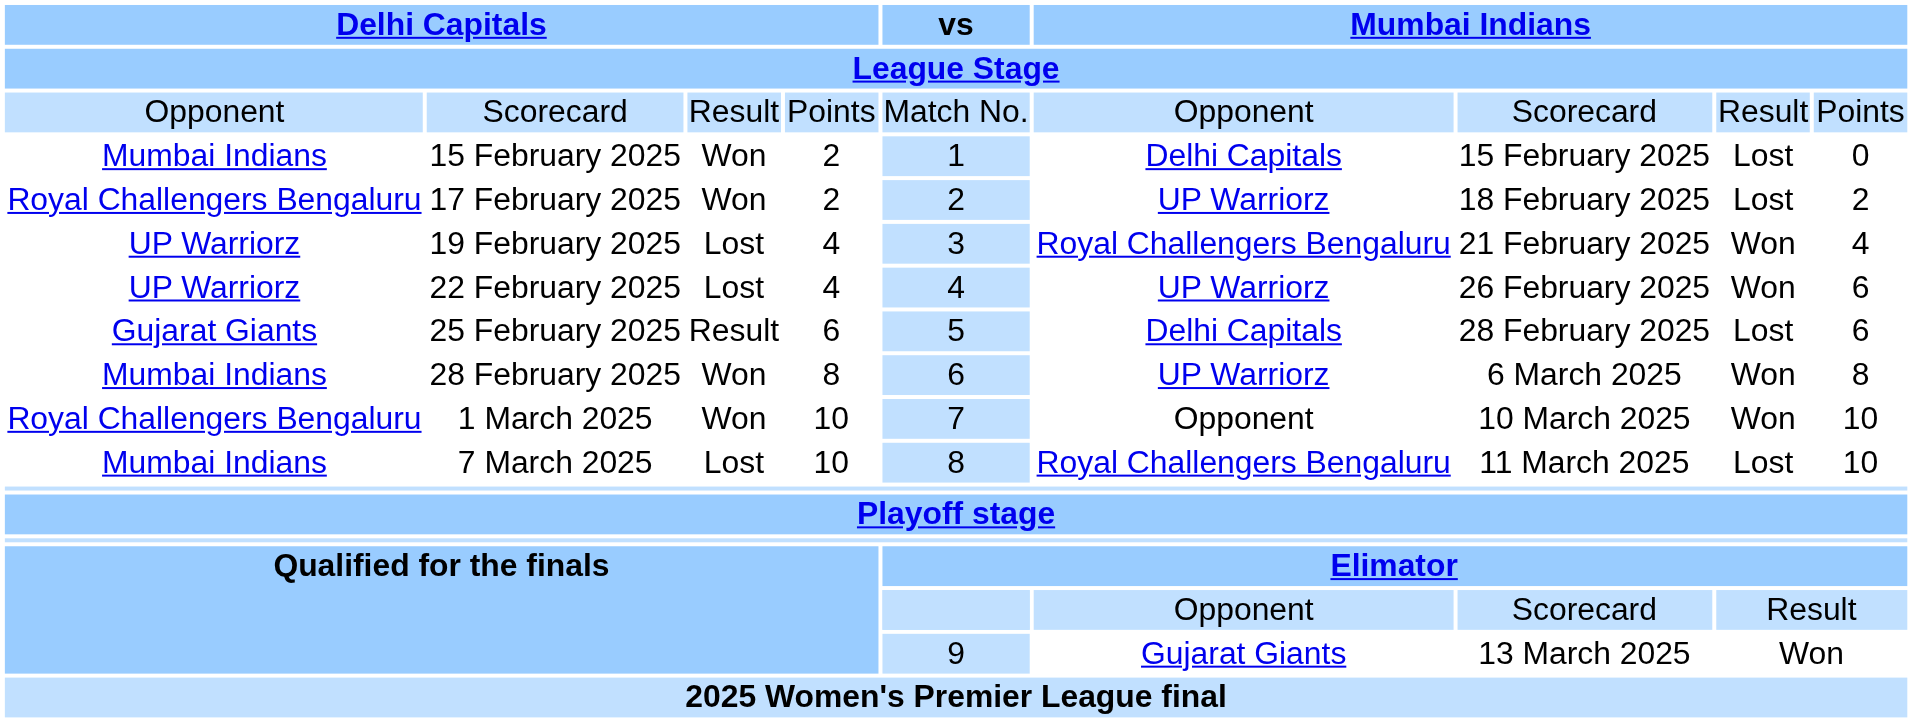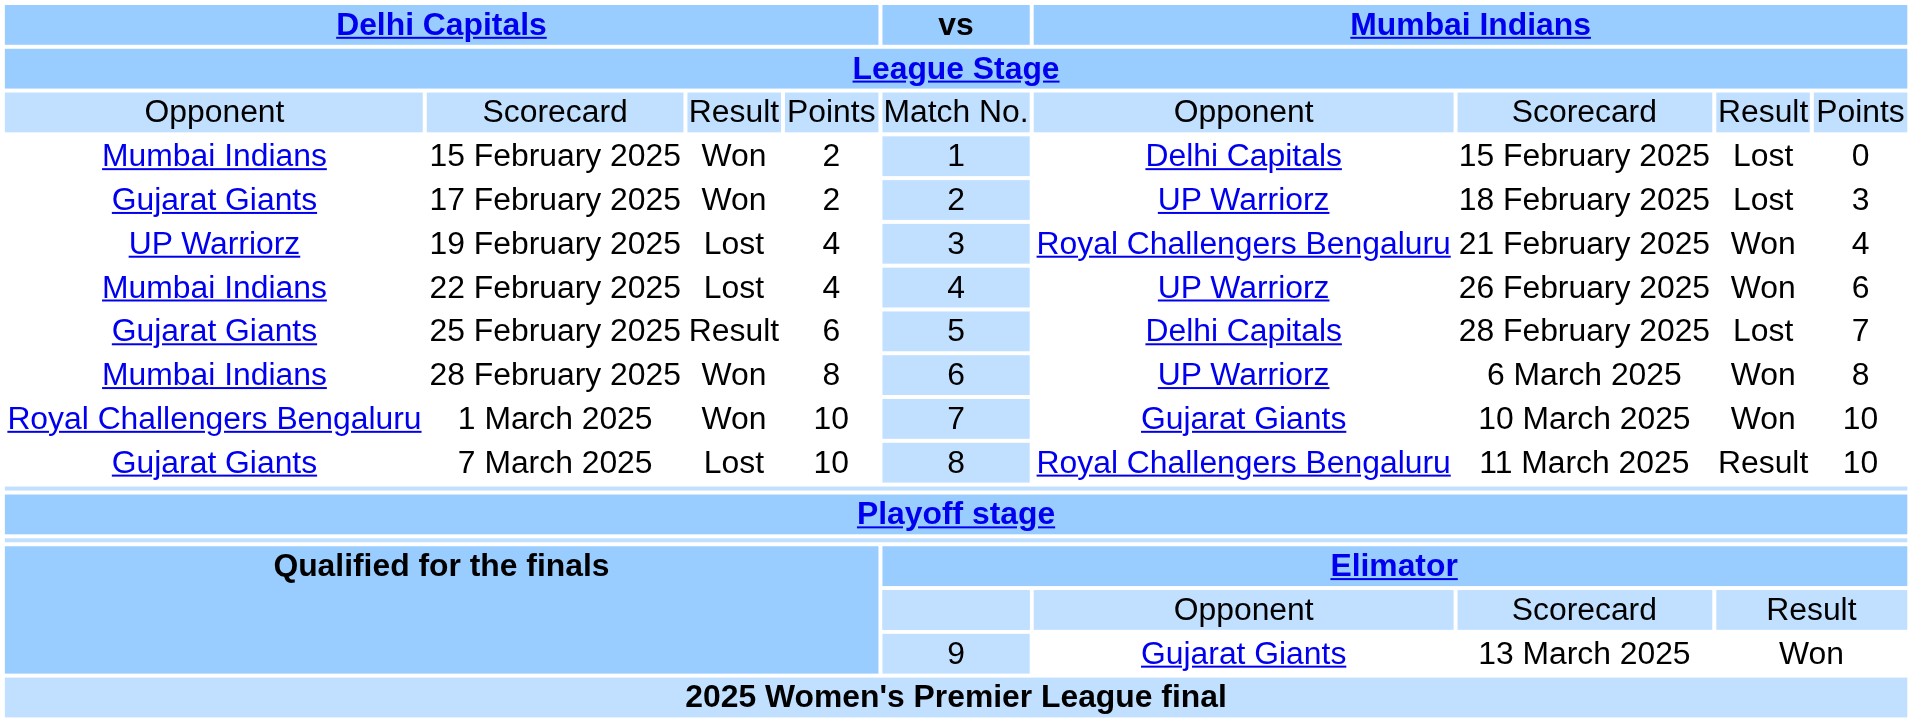(214, 199) Royal Challengers Bengaluru -> (214, 199) Gujarat Giants
(1861, 199) 2 -> (1861, 199) 3
(214, 287) UP Warriorz -> (214, 287) Mumbai Indians
(1861, 330) 6 -> (1861, 330) 7
(1244, 418) Opponent -> (1244, 418) Gujarat Giants
(214, 462) Mumbai Indians -> (214, 462) Gujarat Giants
(1763, 462) Lost -> (1763, 462) Result
